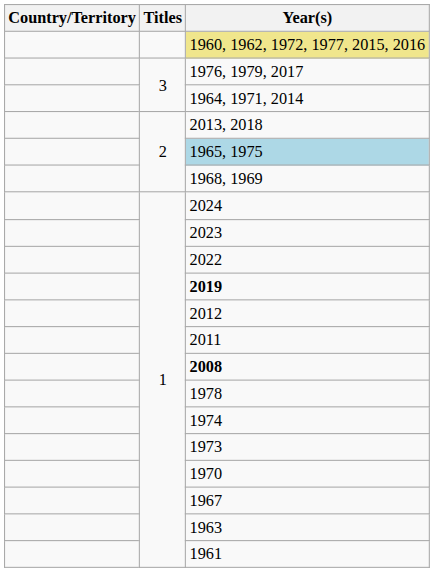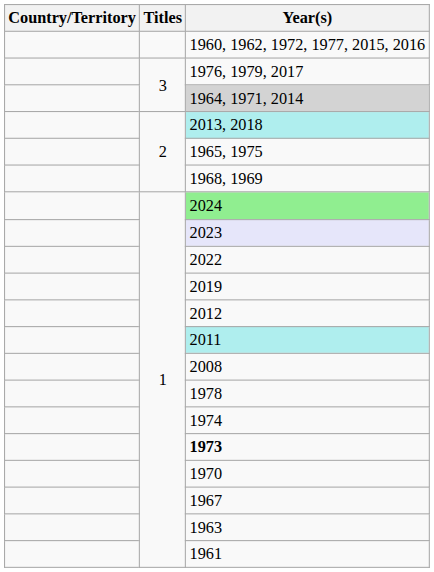(307, 44) khaki background -> (307, 44) no background
(246, 98) no background -> (246, 98) lightgrey background
(226, 125) no background -> (226, 125) paleturquoise background
(226, 152) lightblue background -> (226, 152) no background
(206, 205) no background -> (206, 205) lightgreen background
(206, 232) no background -> (206, 232) lavender background
(206, 286) bold -> (206, 286) normal
(205, 339) no background -> (205, 339) paleturquoise background
(206, 366) bold -> (206, 366) normal
(206, 447) normal -> (206, 447) bold
